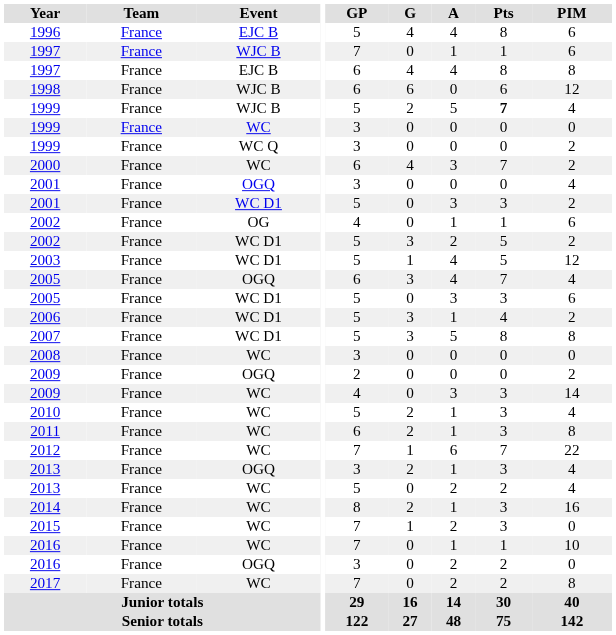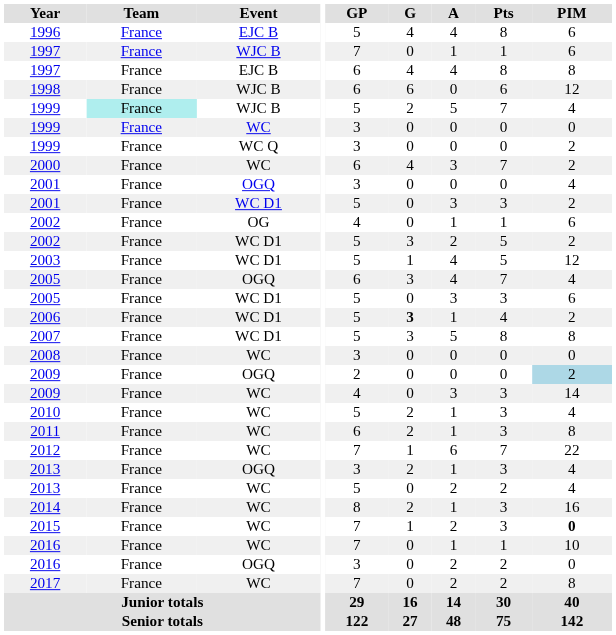(141, 108) no background -> (141, 108) paleturquoise background
(504, 108) bold -> (504, 108) normal
(410, 317) normal -> (410, 317) bold
(572, 374) no background -> (572, 374) lightblue background
(572, 526) normal -> (572, 526) bold
